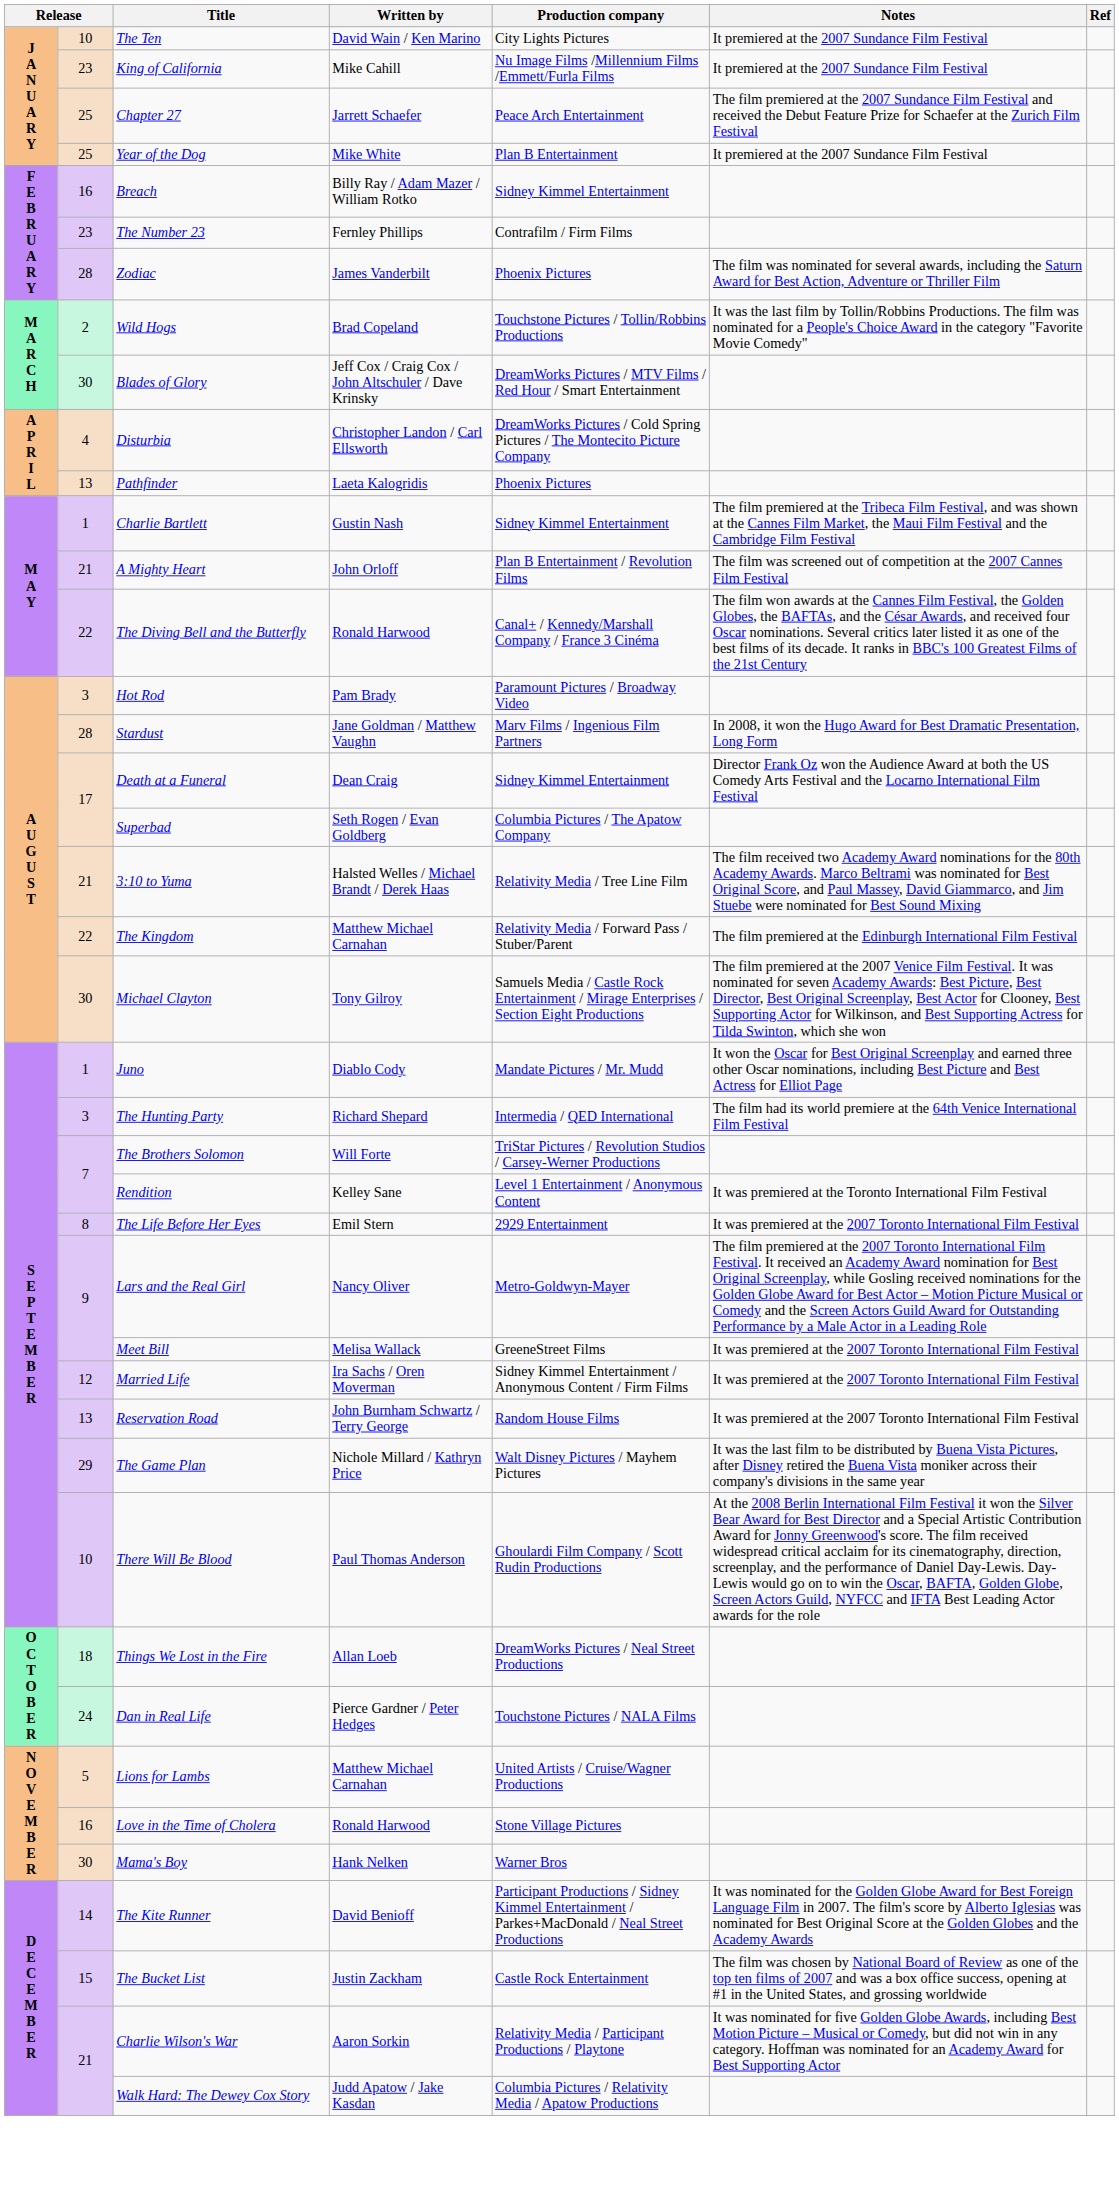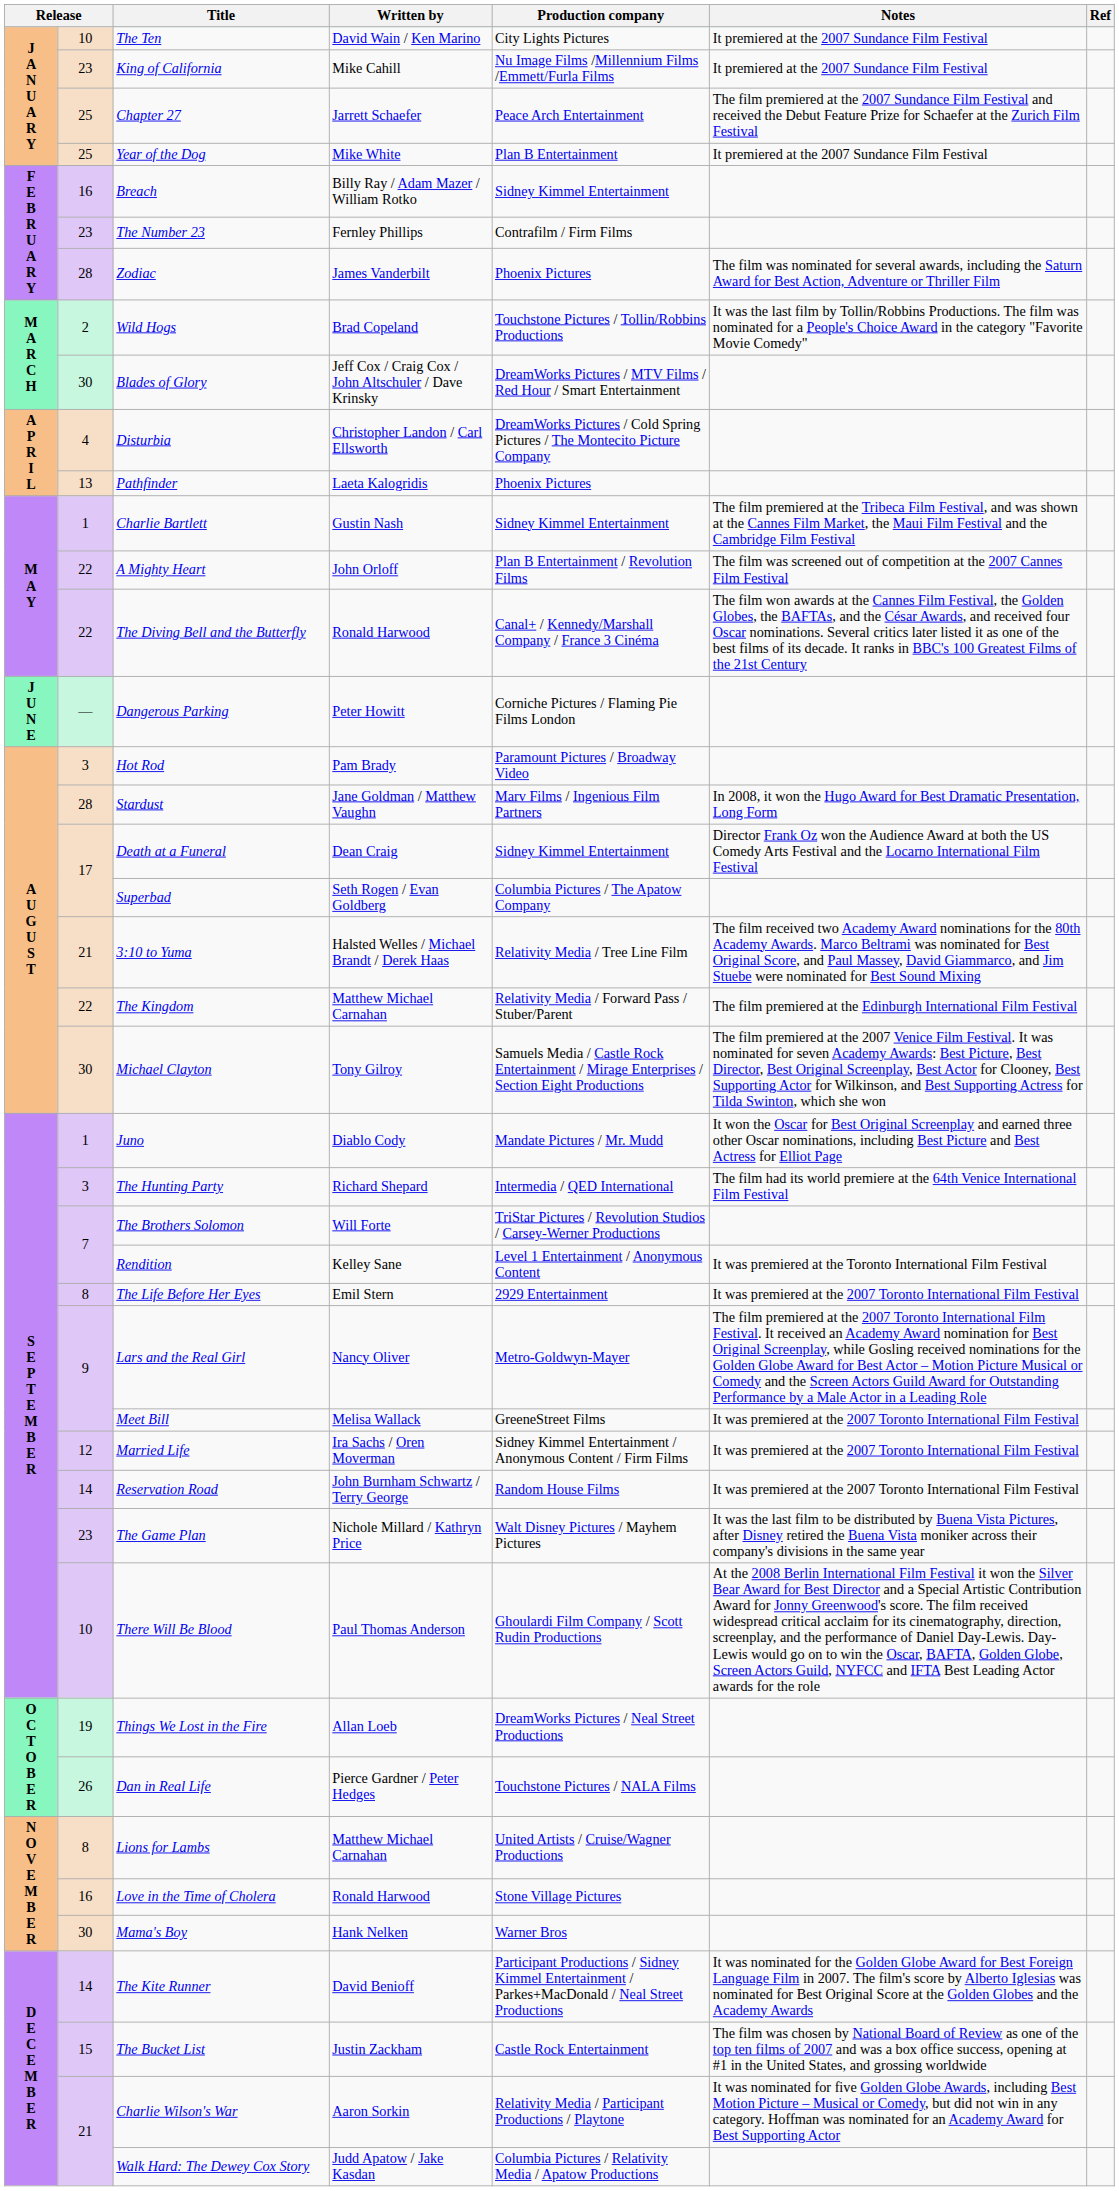(85, 570) 21 -> (85, 570) 22
+ row: (172, 711)
(85, 1418) 13 -> (85, 1489) 14
(85, 1465) 29 -> (85, 1535) 23
(85, 1656) 18 -> (85, 1727) 19
(85, 1716) 24 -> (85, 1786) 26
(85, 1776) 5 -> (85, 1847) 8
